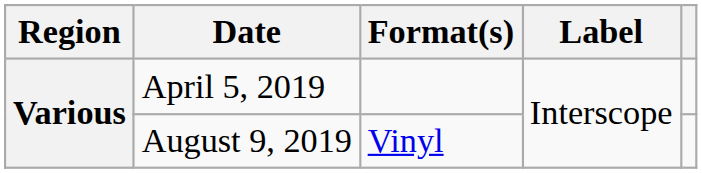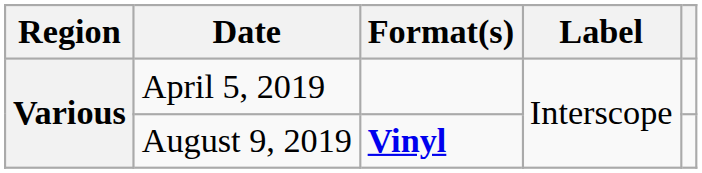(406, 140) normal -> (407, 140) bold
